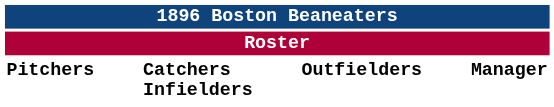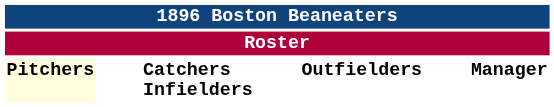(50, 70) no background -> (50, 70) lightyellow background
